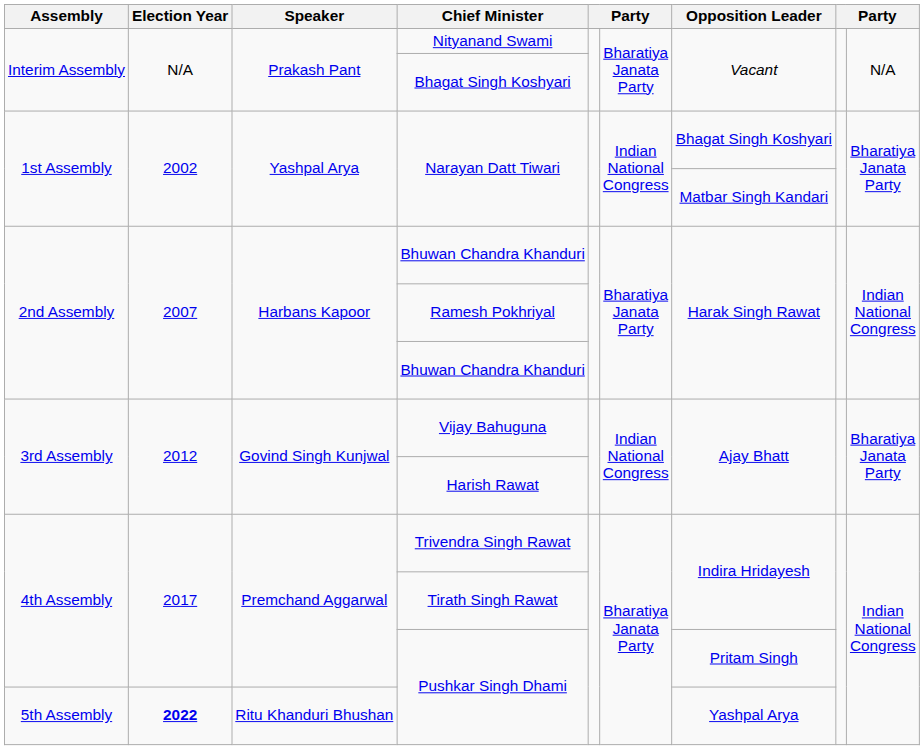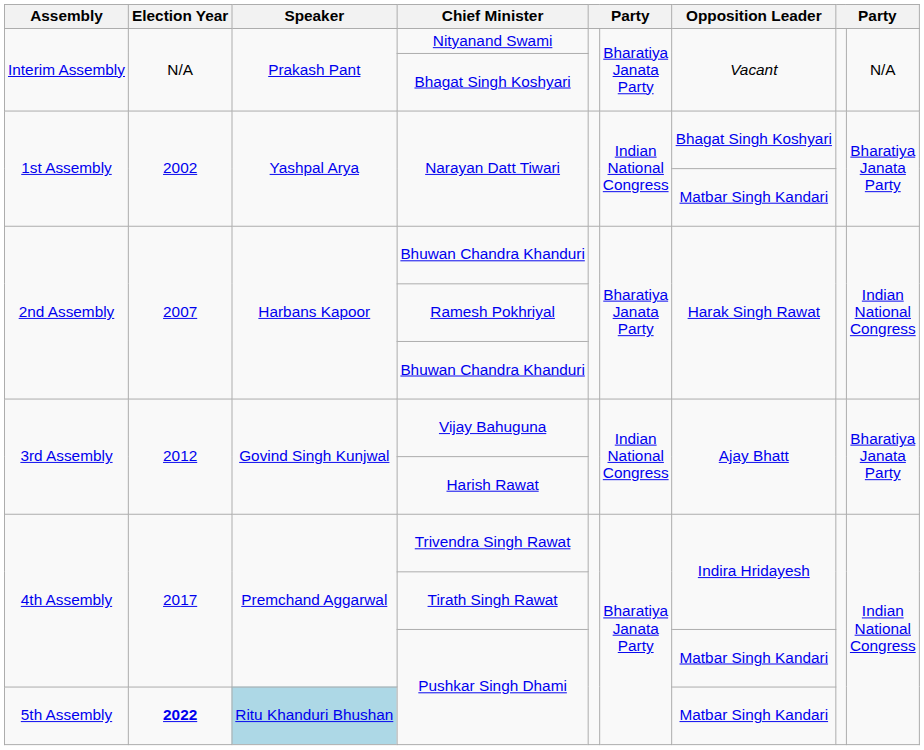(754, 658) Pritam Singh -> (754, 658) Matbar Singh Kandari
(314, 715) no background -> (314, 715) lightblue background
(754, 715) Yashpal Arya -> (754, 715) Matbar Singh Kandari
